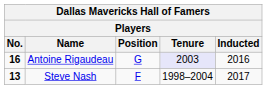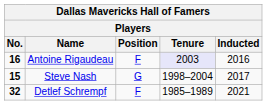(138, 60) G -> (138, 60) F
(15, 76) 13 -> (15, 76) 15
(138, 76) F -> (138, 76) G
+ row: (70, 92)
